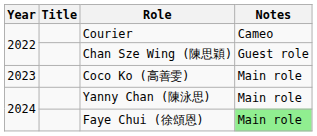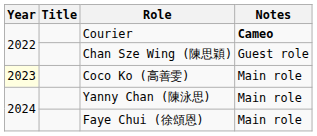(256, 33) normal -> (256, 33) bold
(22, 76) no background -> (22, 76) lightyellow background
(270, 120) lightgreen background -> (270, 120) no background
